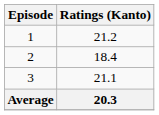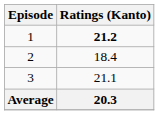(105, 36) normal -> (105, 36) bold
